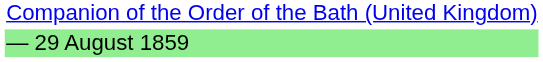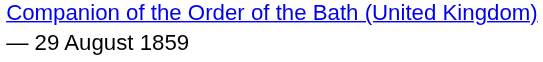(98, 43) lightgreen background -> (98, 43) no background
